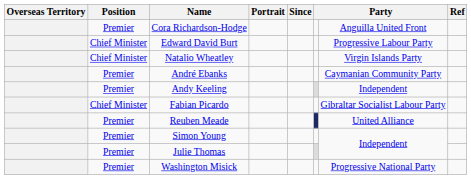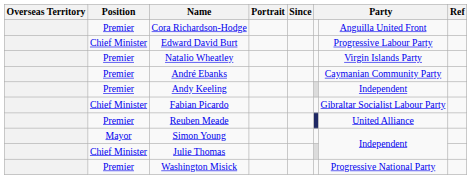(119, 58) Chief Minister -> (119, 58) Premier
(119, 136) Premier -> (119, 136) Mayor
(119, 151) Premier -> (119, 151) Chief Minister
